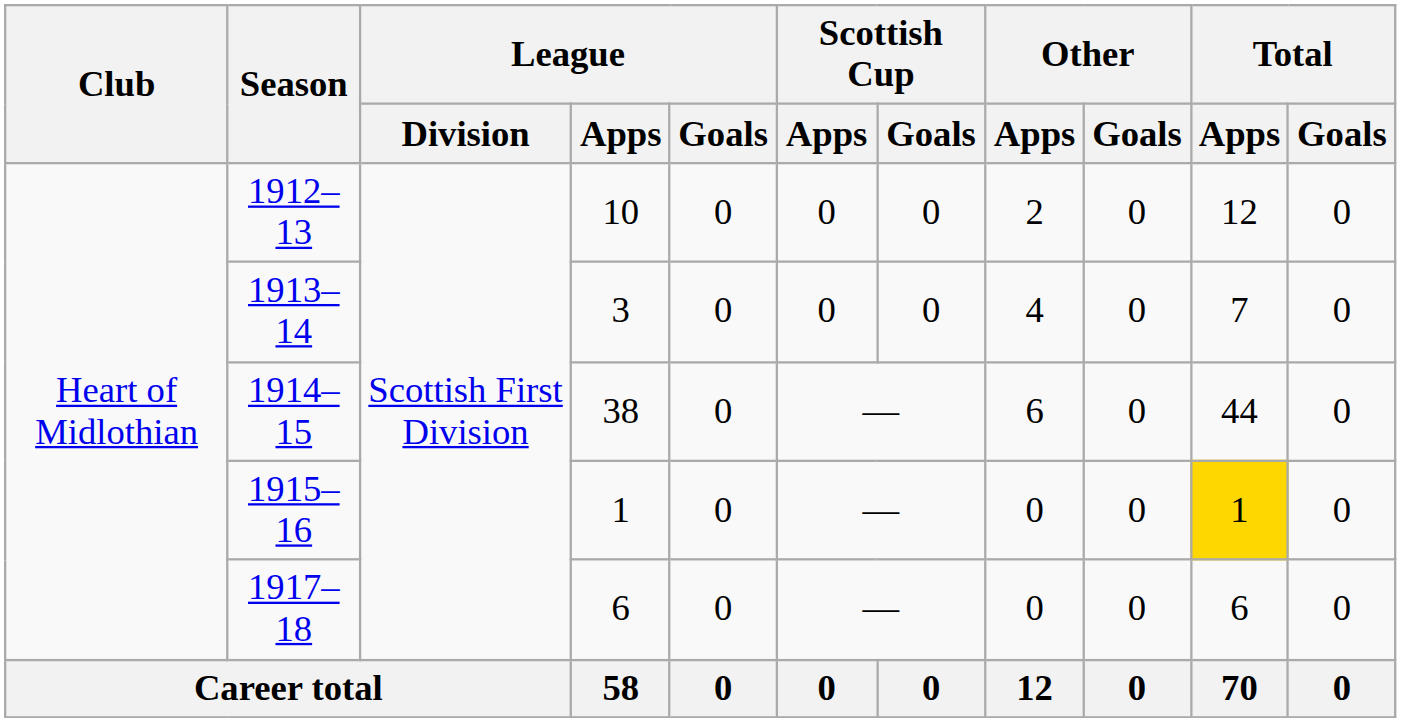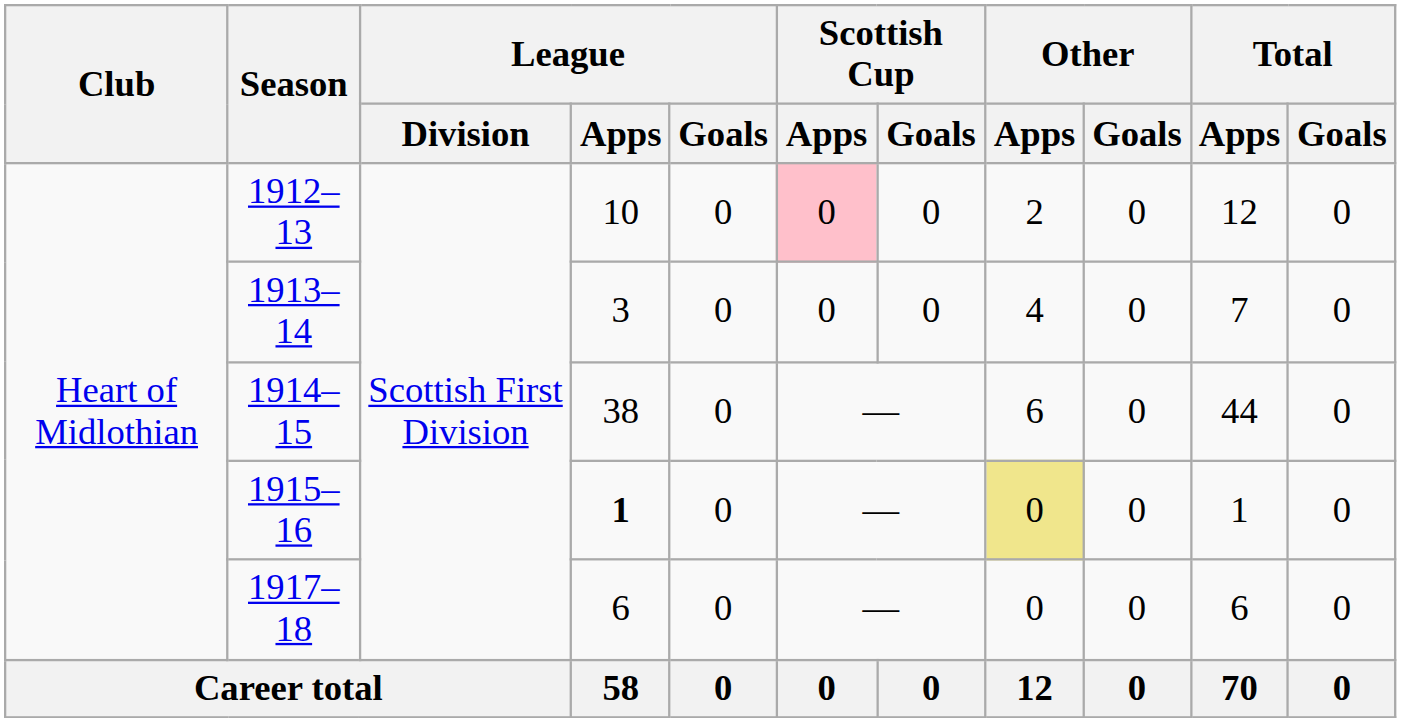(827, 211) no background -> (827, 211) pink background
(621, 509) normal -> (621, 509) bold
(1035, 509) no background -> (1035, 509) khaki background
(1239, 509) gold background -> (1239, 509) no background
